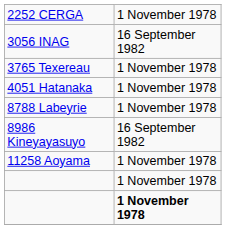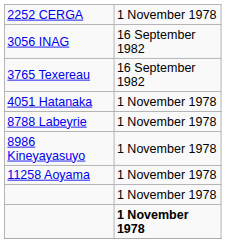(167, 68) 1 November 1978 -> (156, 75) 16 September 1982
(156, 135) 16 September 1982 -> (167, 148) 1 November 1978
